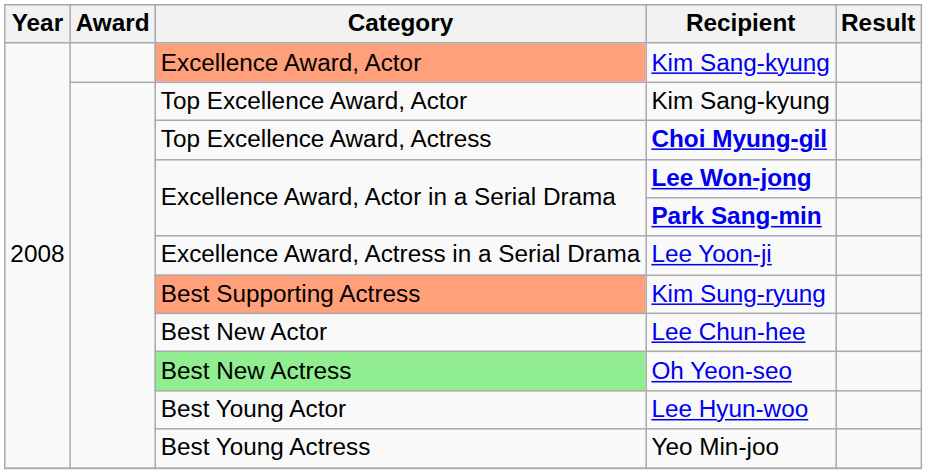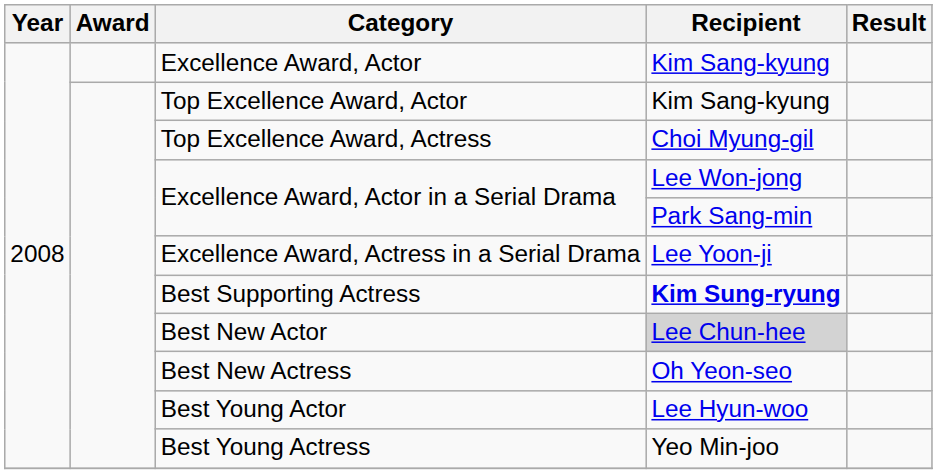(291, 62) lightsalmon background -> (291, 62) no background
(739, 139) bold -> (733, 139) normal
(732, 178) bold -> (727, 178) normal
(737, 216) bold -> (732, 216) normal
(291, 293) lightsalmon background -> (291, 293) no background
(739, 293) normal -> (746, 293) bold
(728, 332) no background -> (728, 332) lightgrey background
(256, 370) lightgreen background -> (256, 370) no background
